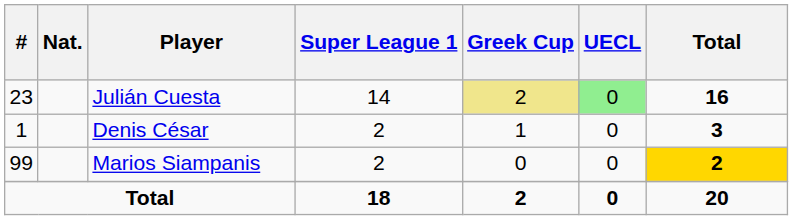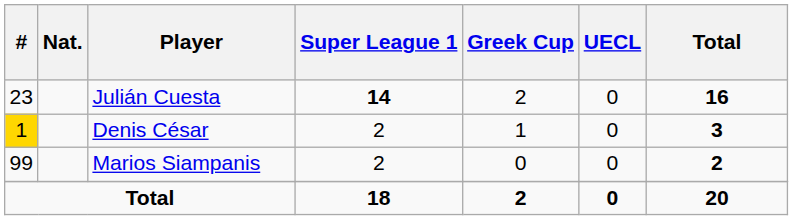(379, 96) normal -> (379, 96) bold
(521, 96) khaki background -> (521, 96) no background
(612, 96) lightgreen background -> (612, 96) no background
(21, 130) no background -> (21, 130) gold background
(717, 163) gold background -> (717, 163) no background
